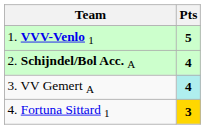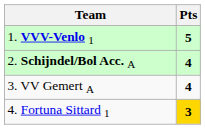(188, 87) paleturquoise background -> (188, 87) no background
